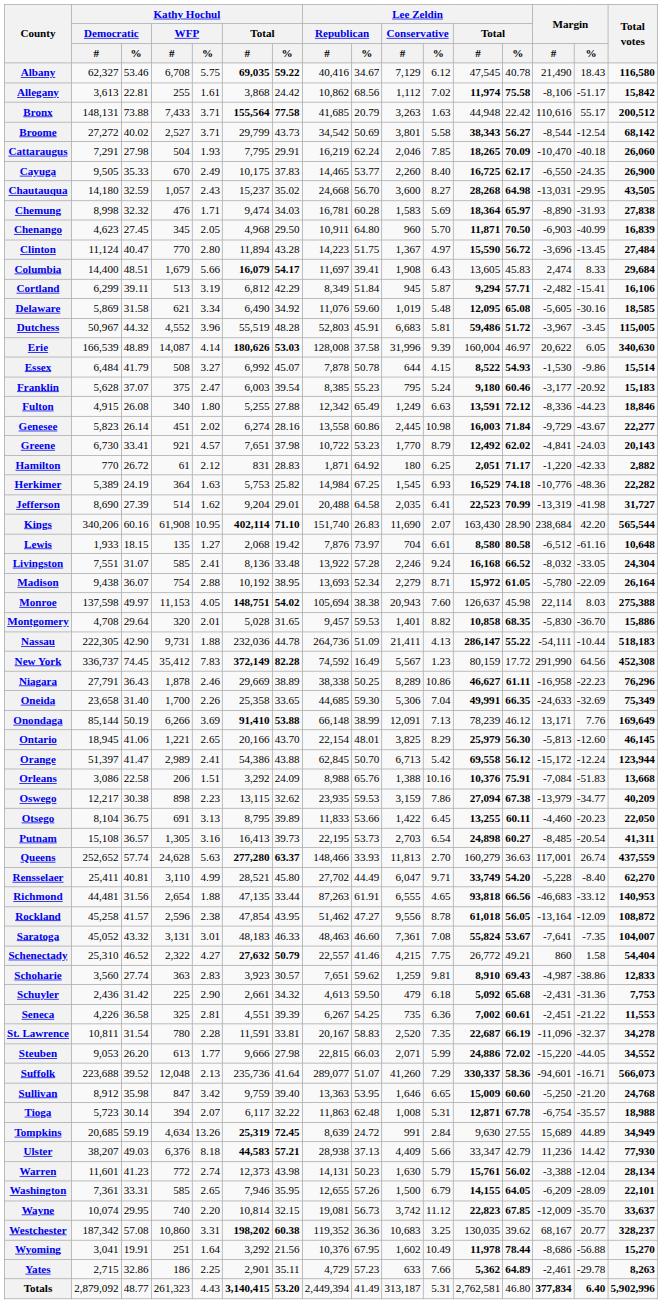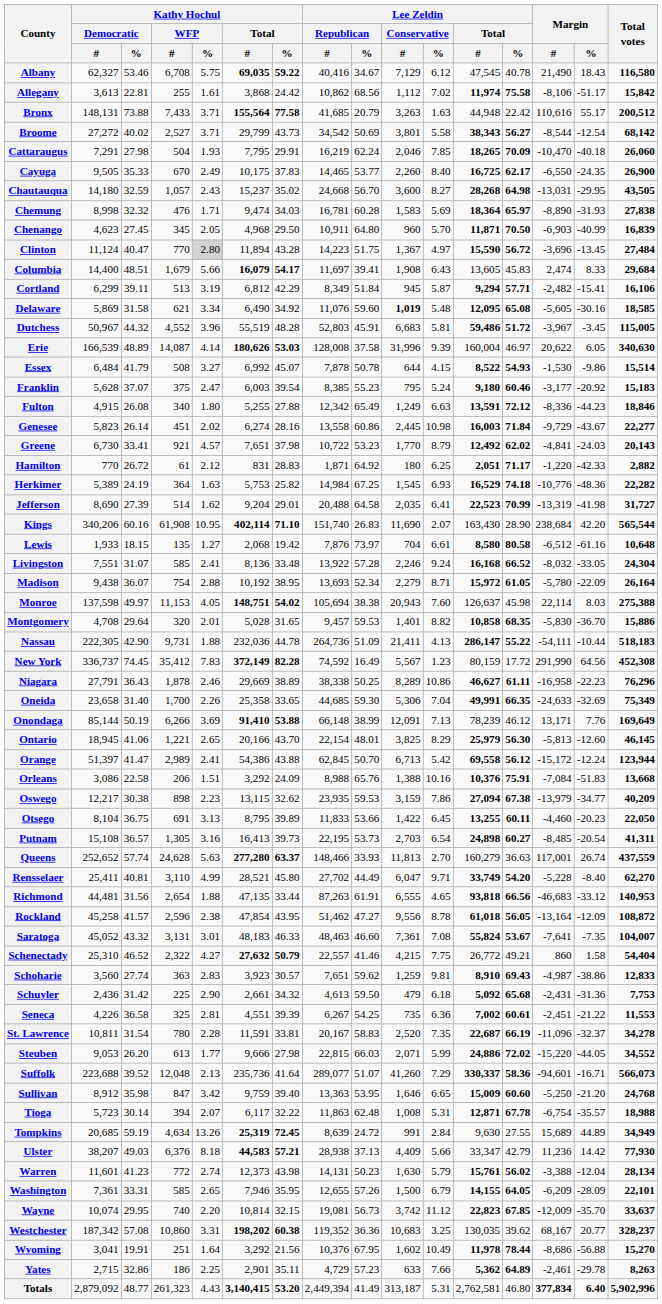(210, 250) no background -> (210, 250) lightgrey background
(408, 308) normal -> (408, 308) bold
